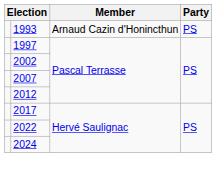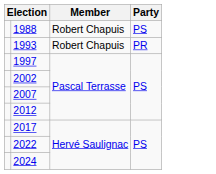+ row: (25, 29)
(115, 29) Arnaud Cazin d'Honincthun -> (88, 45) Robert Chapuis
(190, 29) PS -> (140, 45) PR
